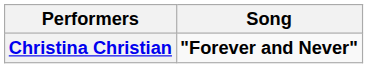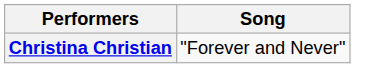(269, 47) bold -> (263, 47) normal
